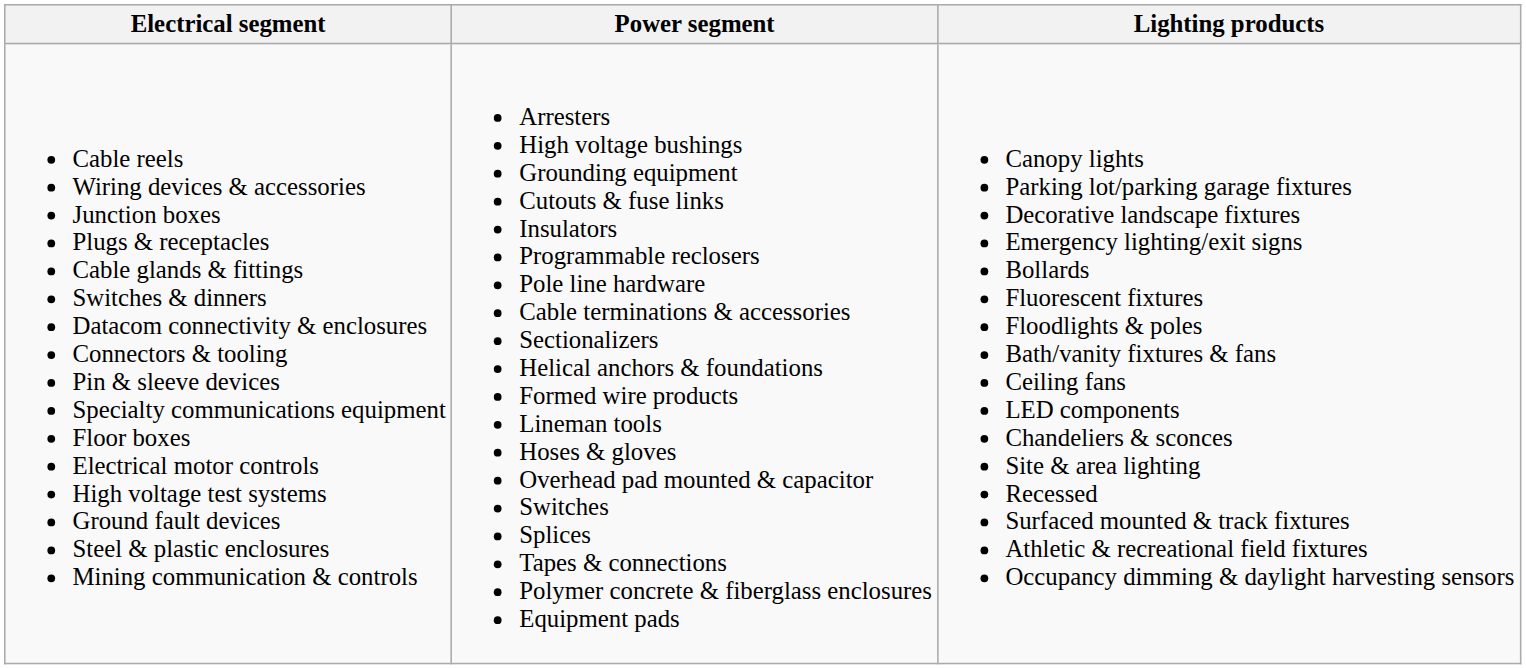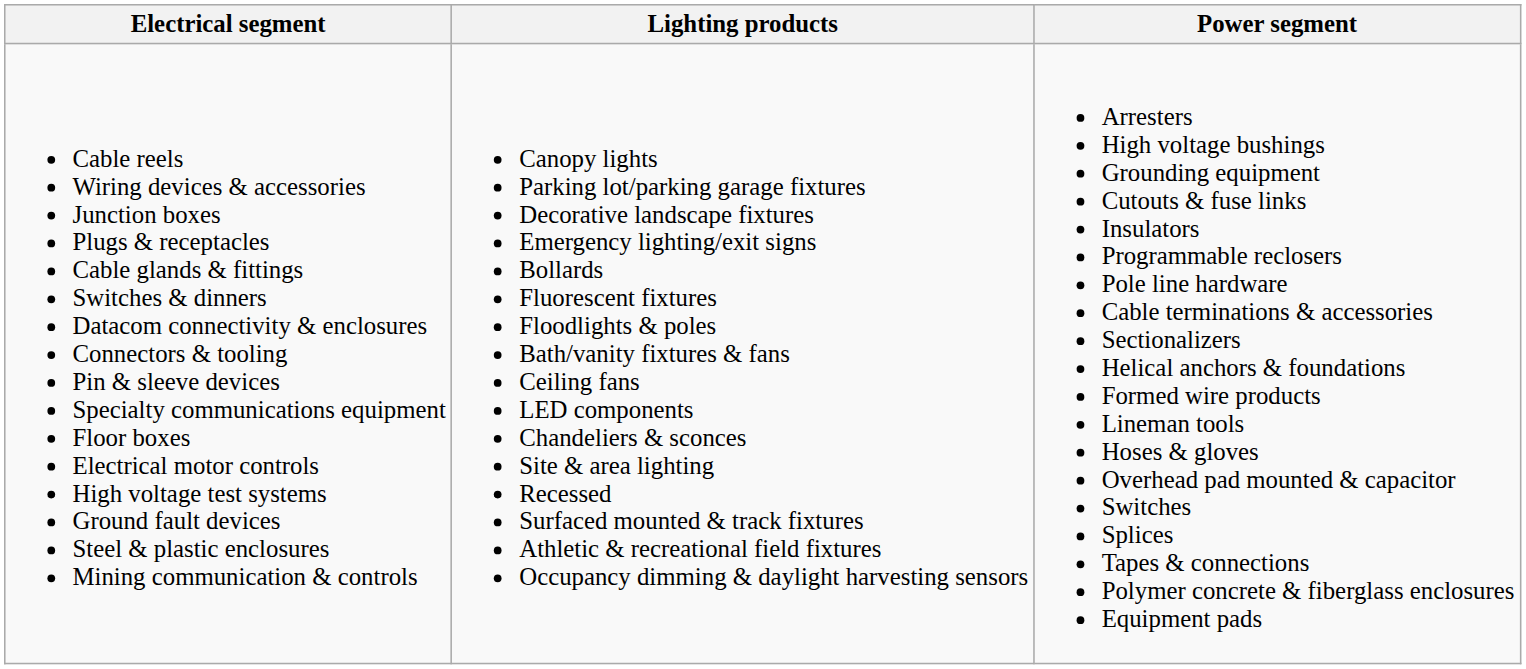columns swapped: (1229, 24) <-> (695, 24)
